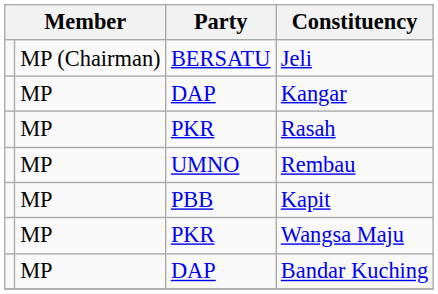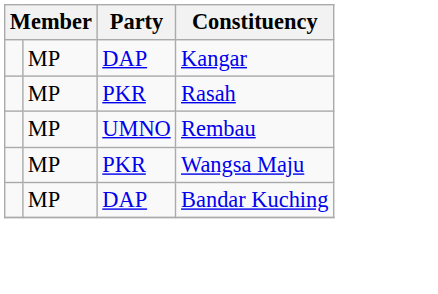- row: (296, 57)
- row: (306, 199)
